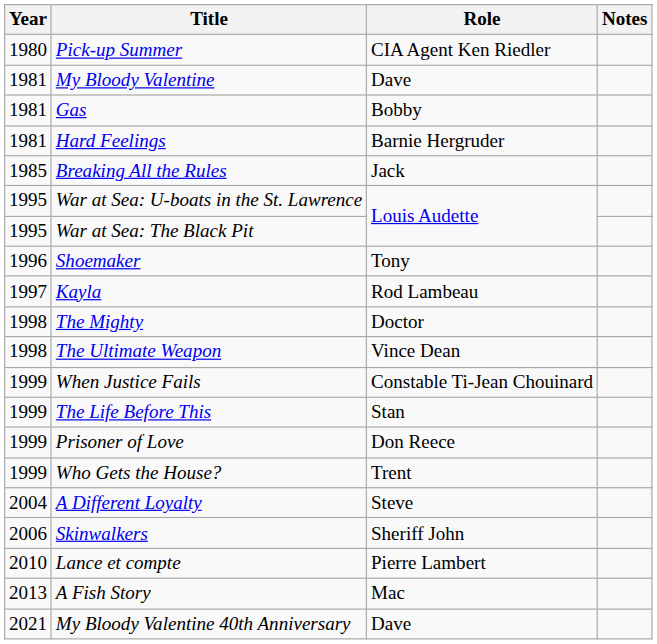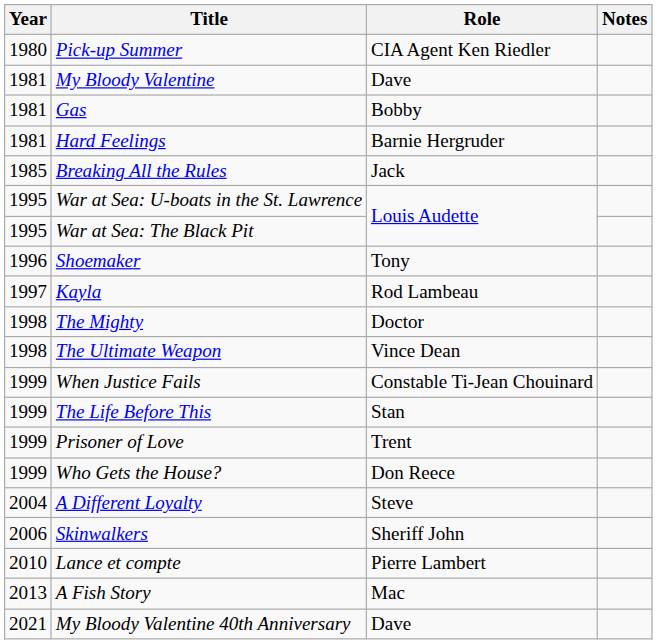(413, 442) Don Reece -> (391, 442) Trent
(391, 472) Trent -> (413, 472) Don Reece
